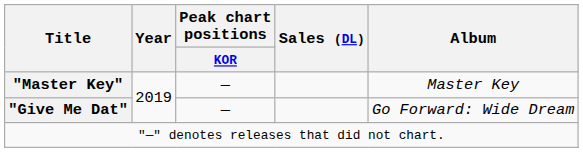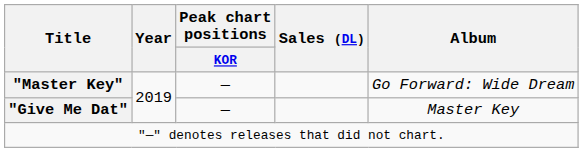(473, 85) Master Key -> (473, 85) Go Forward: Wide Dream
(473, 110) Go Forward: Wide Dream -> (473, 110) Master Key
